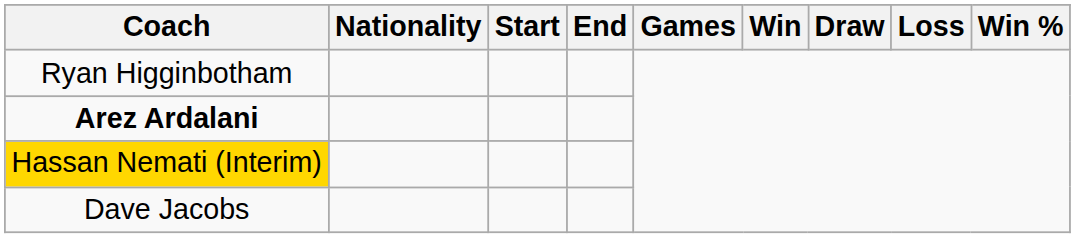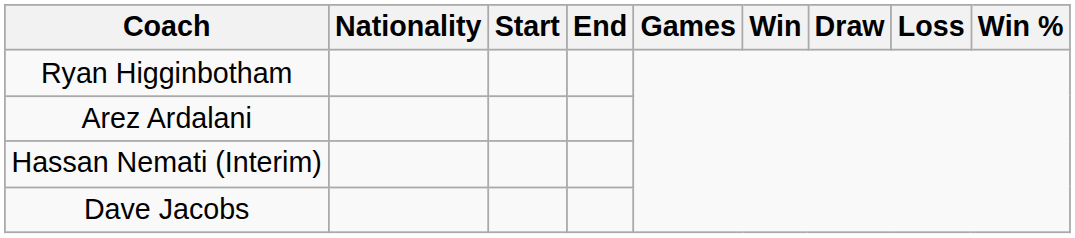(167, 118) bold -> (167, 118) normal
(167, 163) gold background -> (167, 163) no background
